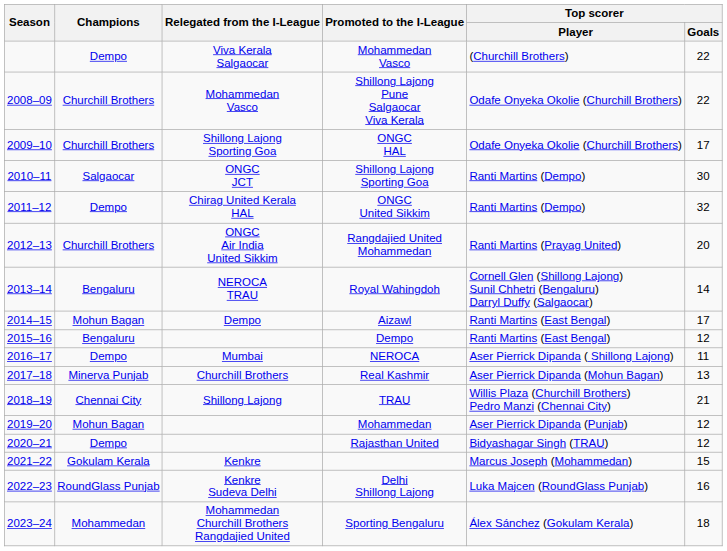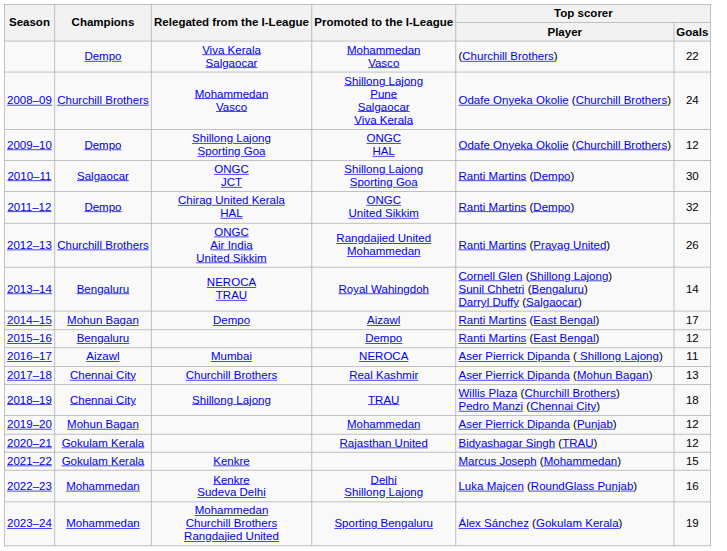(703, 100) 22 -> (692, 100) 24
(108, 145) Churchill Brothers -> (103, 145) Dempo
(703, 145) 17 -> (692, 145) 12
(703, 245) 20 -> (692, 245) 26
(108, 357) Dempo -> (103, 357) Aizawl
(108, 375) Minerva Punjab -> (103, 375) Chennai City
(703, 400) 21 -> (692, 400) 18
(108, 443) Dempo -> (103, 443) Gokulam Kerala
(108, 486) RoundGlass Punjab -> (103, 486) Mohammedan
(703, 523) 18 -> (692, 523) 19
